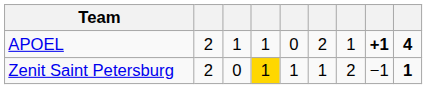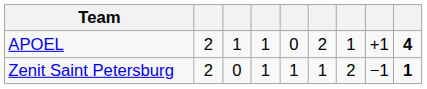(379, 44) bold -> (379, 44) normal
(265, 70) gold background -> (265, 70) no background
